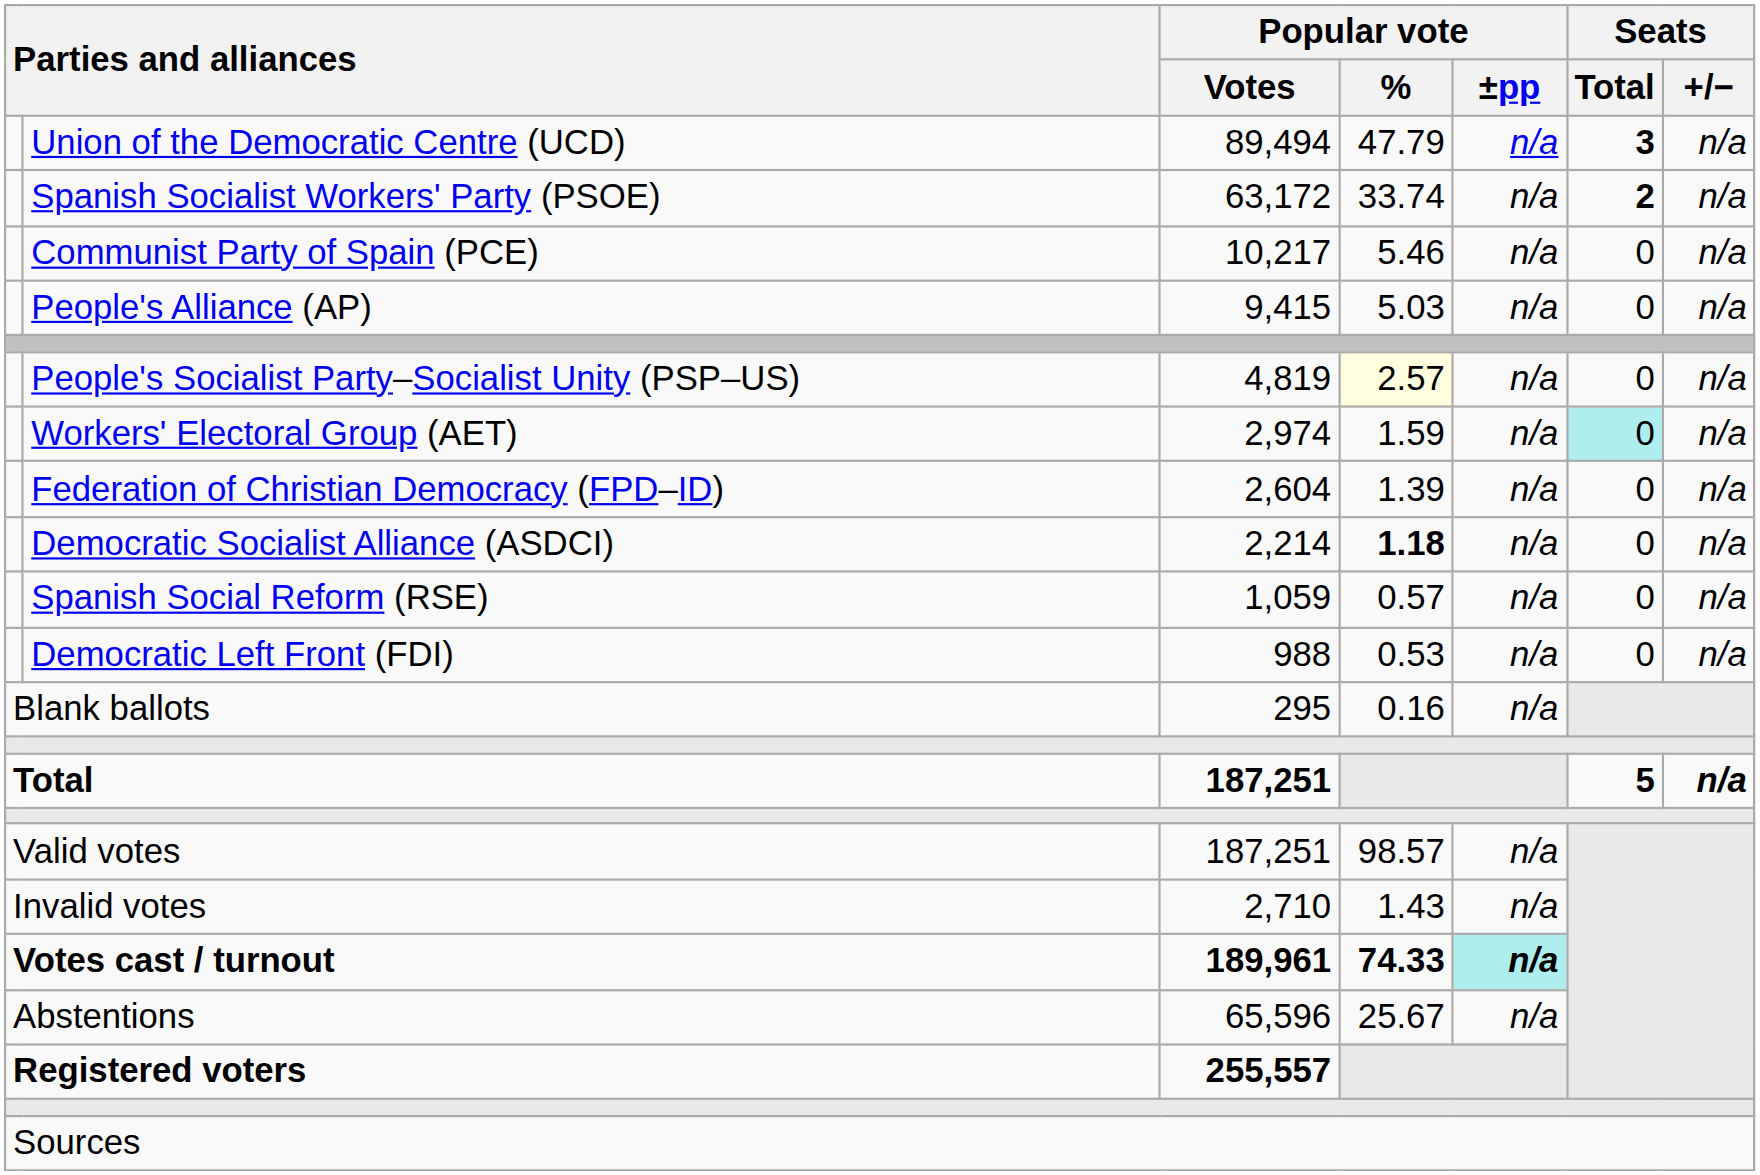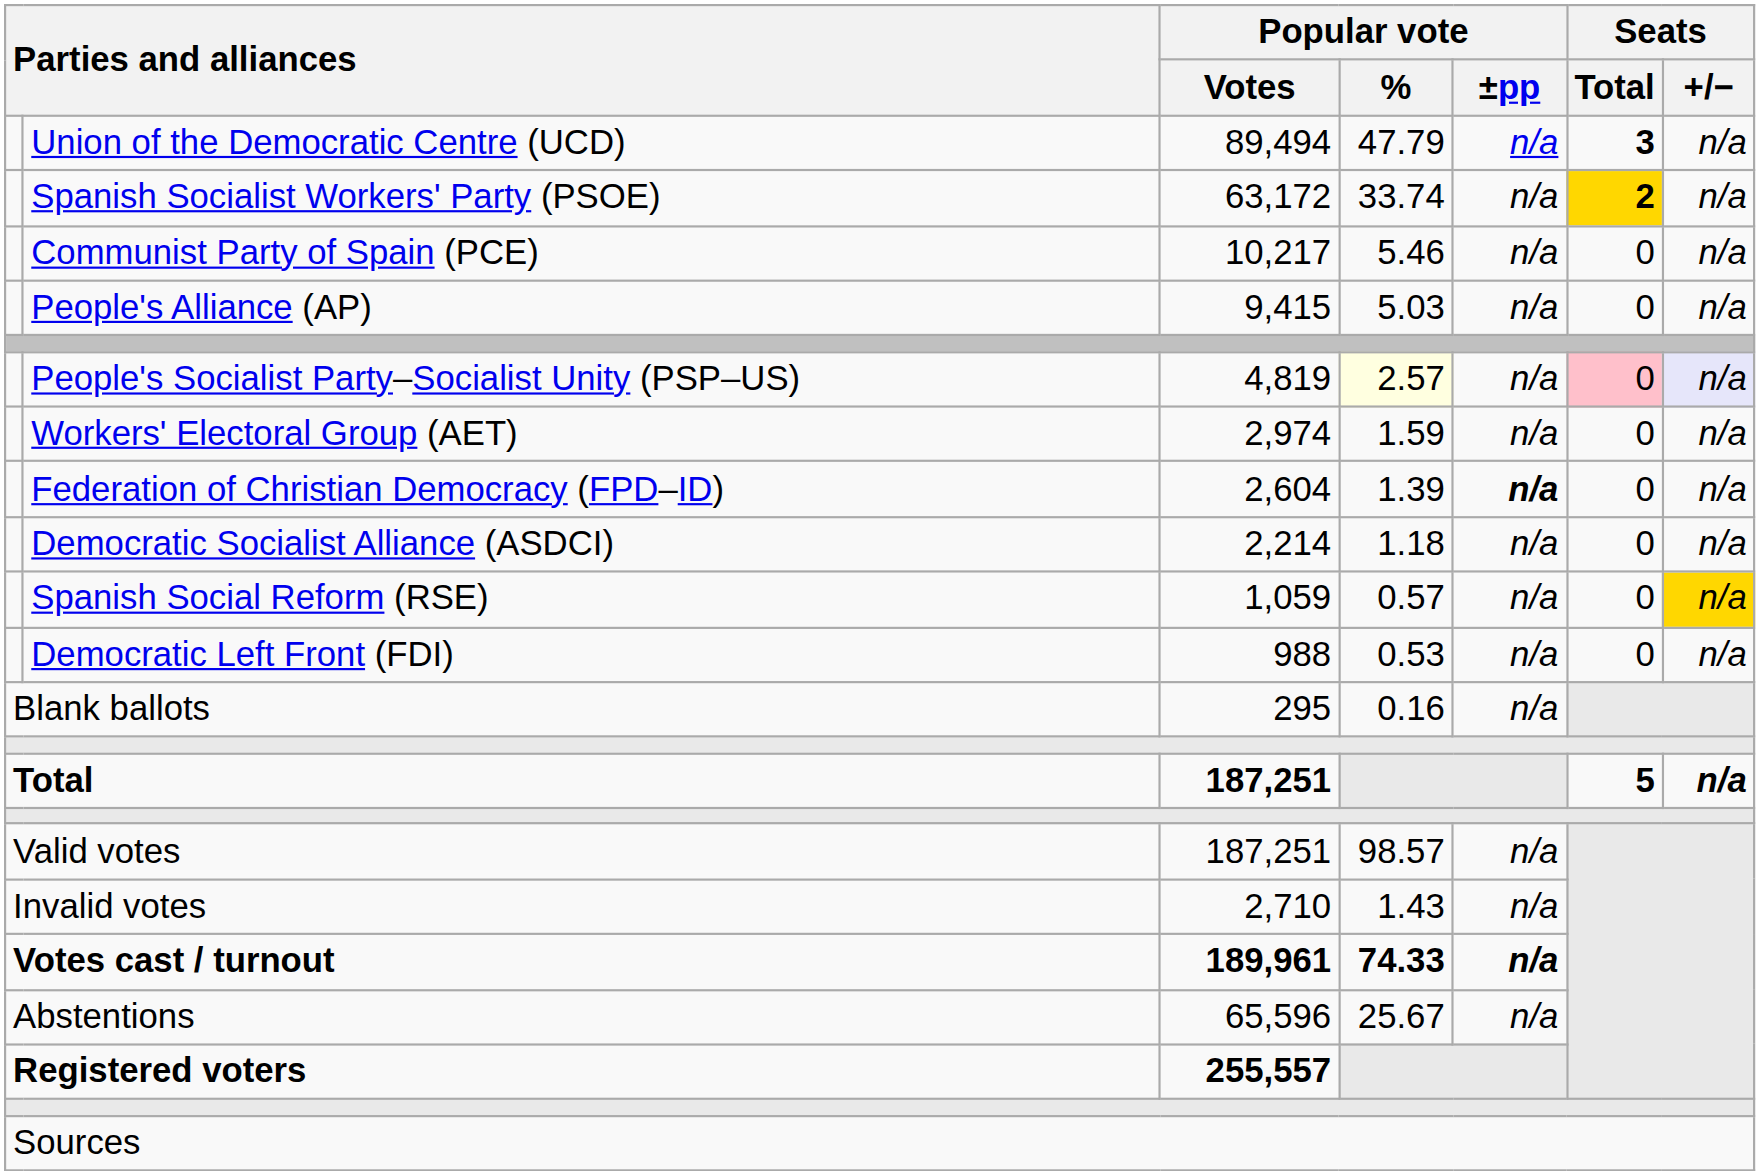(1645, 197) no background -> (1645, 197) gold background
(1645, 378) no background -> (1645, 378) pink background
(1723, 378) no background -> (1723, 378) lavender background
(1645, 433) paleturquoise background -> (1645, 433) no background
(1534, 488) normal -> (1533, 488) bold
(1411, 543) bold -> (1411, 543) normal
(1723, 598) no background -> (1723, 598) gold background
(1533, 961) paleturquoise background -> (1533, 961) no background
